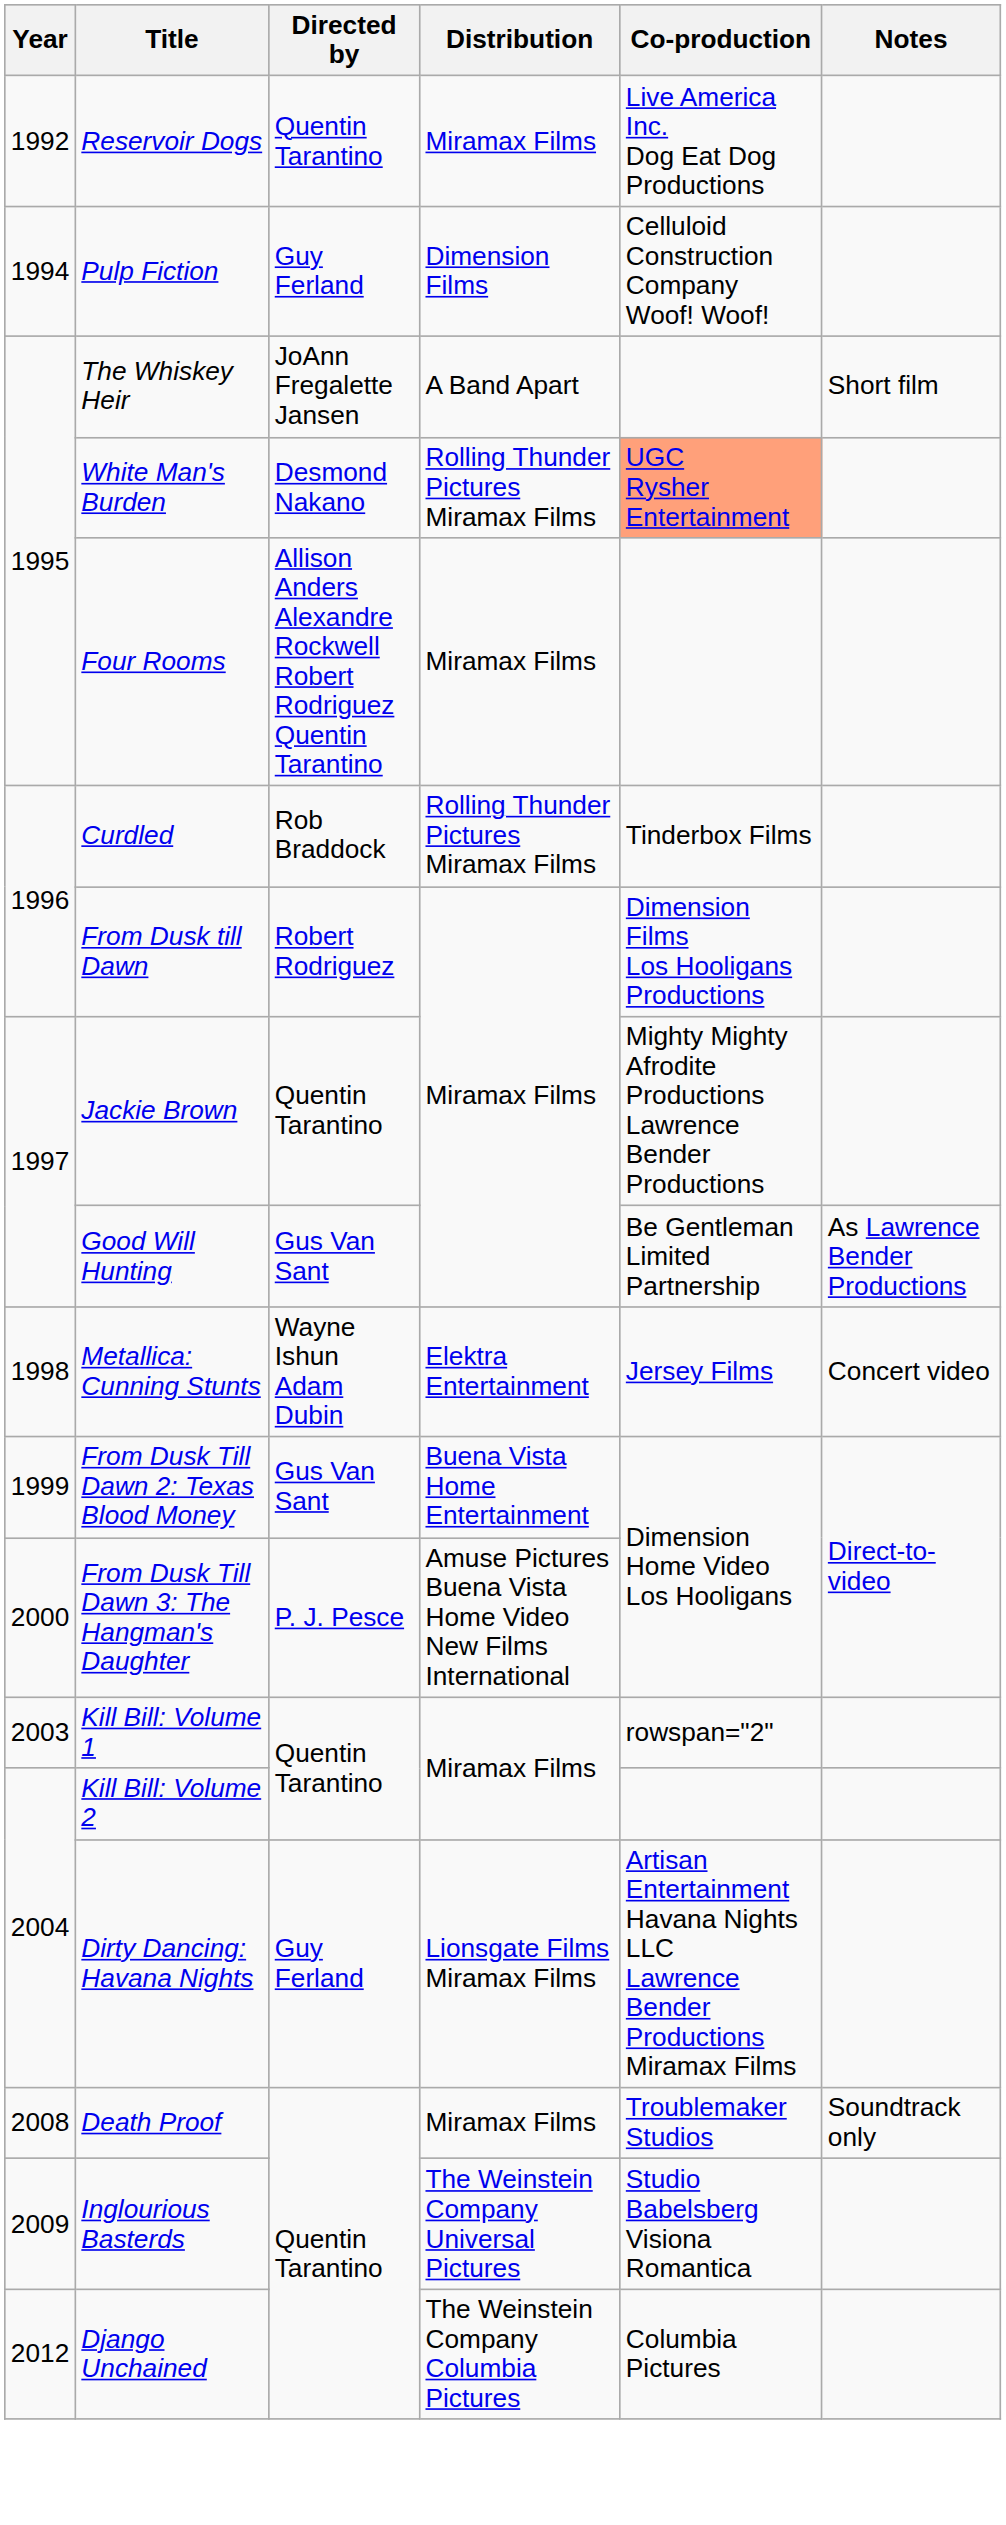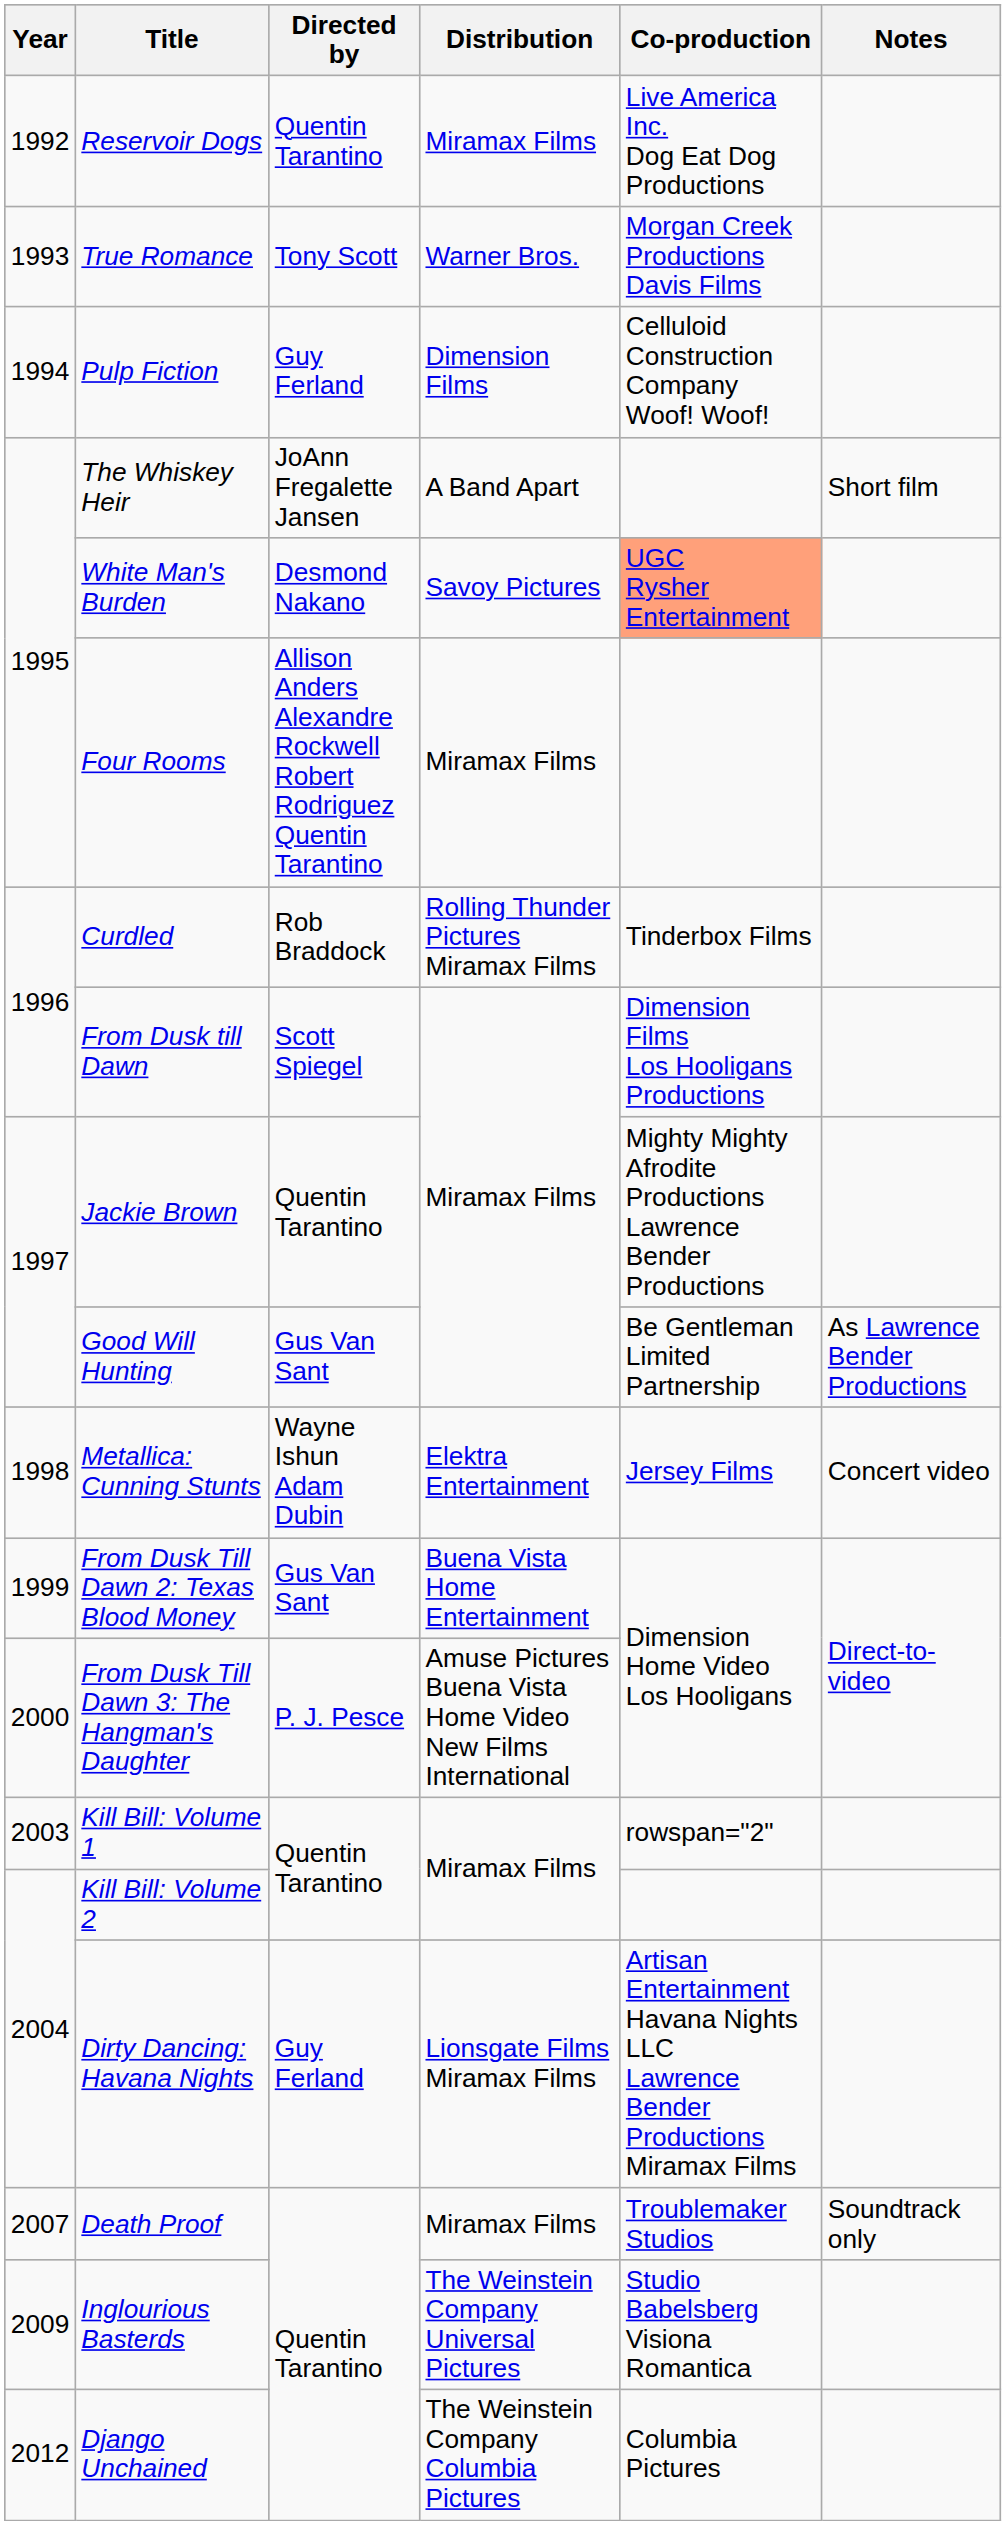+ row: (167, 256)
(518, 486) Rolling Thunder Pictures Miramax Films -> (513, 587) Savoy Pictures
(335, 951) Robert Rodriguez -> (319, 1051) Scott Spiegel
(40, 2122) 2008 -> (40, 2223) 2007
